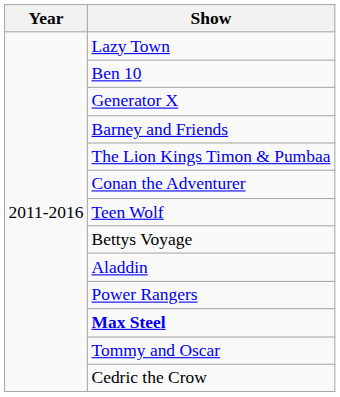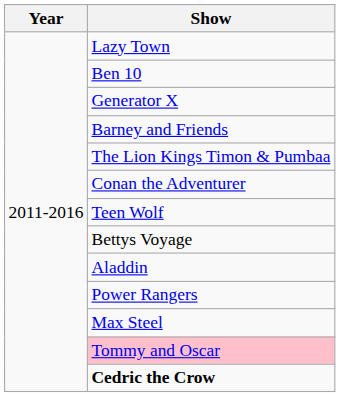(129, 322) bold -> (127, 322) normal
(156, 350) no background -> (156, 350) pink background
(149, 377) normal -> (153, 377) bold
